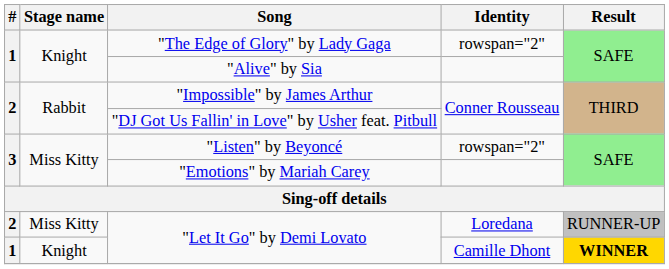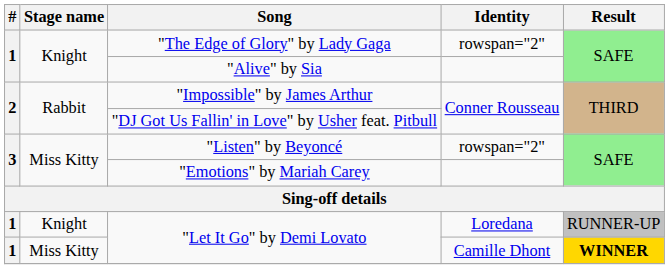(12, 224) 2 -> (12, 224) 1
(64, 224) Miss Kitty -> (64, 224) Knight
(64, 250) Knight -> (64, 250) Miss Kitty
